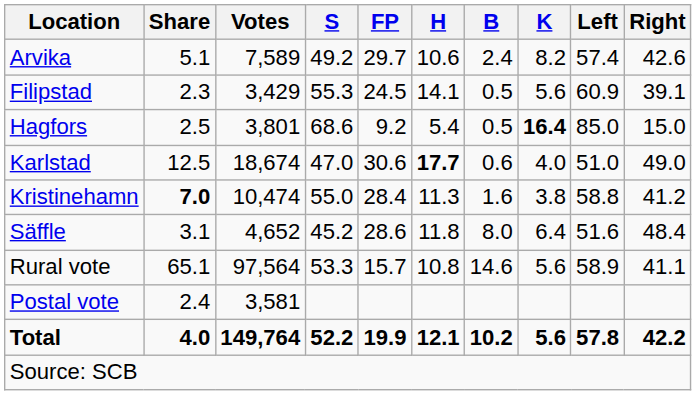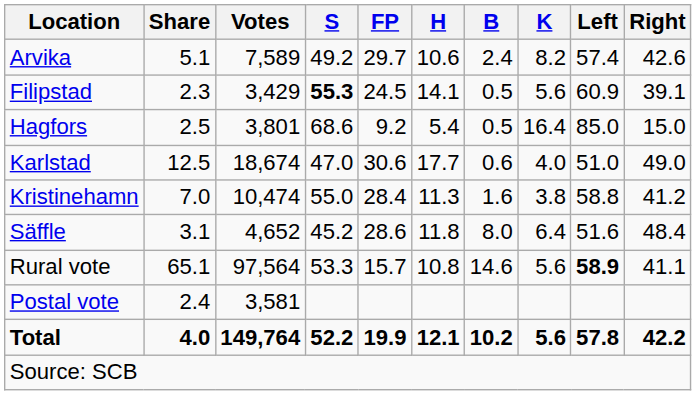(332, 92) normal -> (332, 92) bold
(544, 127) bold -> (544, 127) normal
(438, 162) bold -> (438, 162) normal
(195, 197) bold -> (195, 197) normal
(598, 267) normal -> (598, 267) bold
